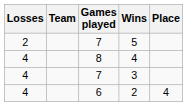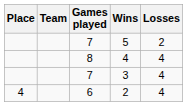columns swapped: (166, 19) <-> (25, 19)
